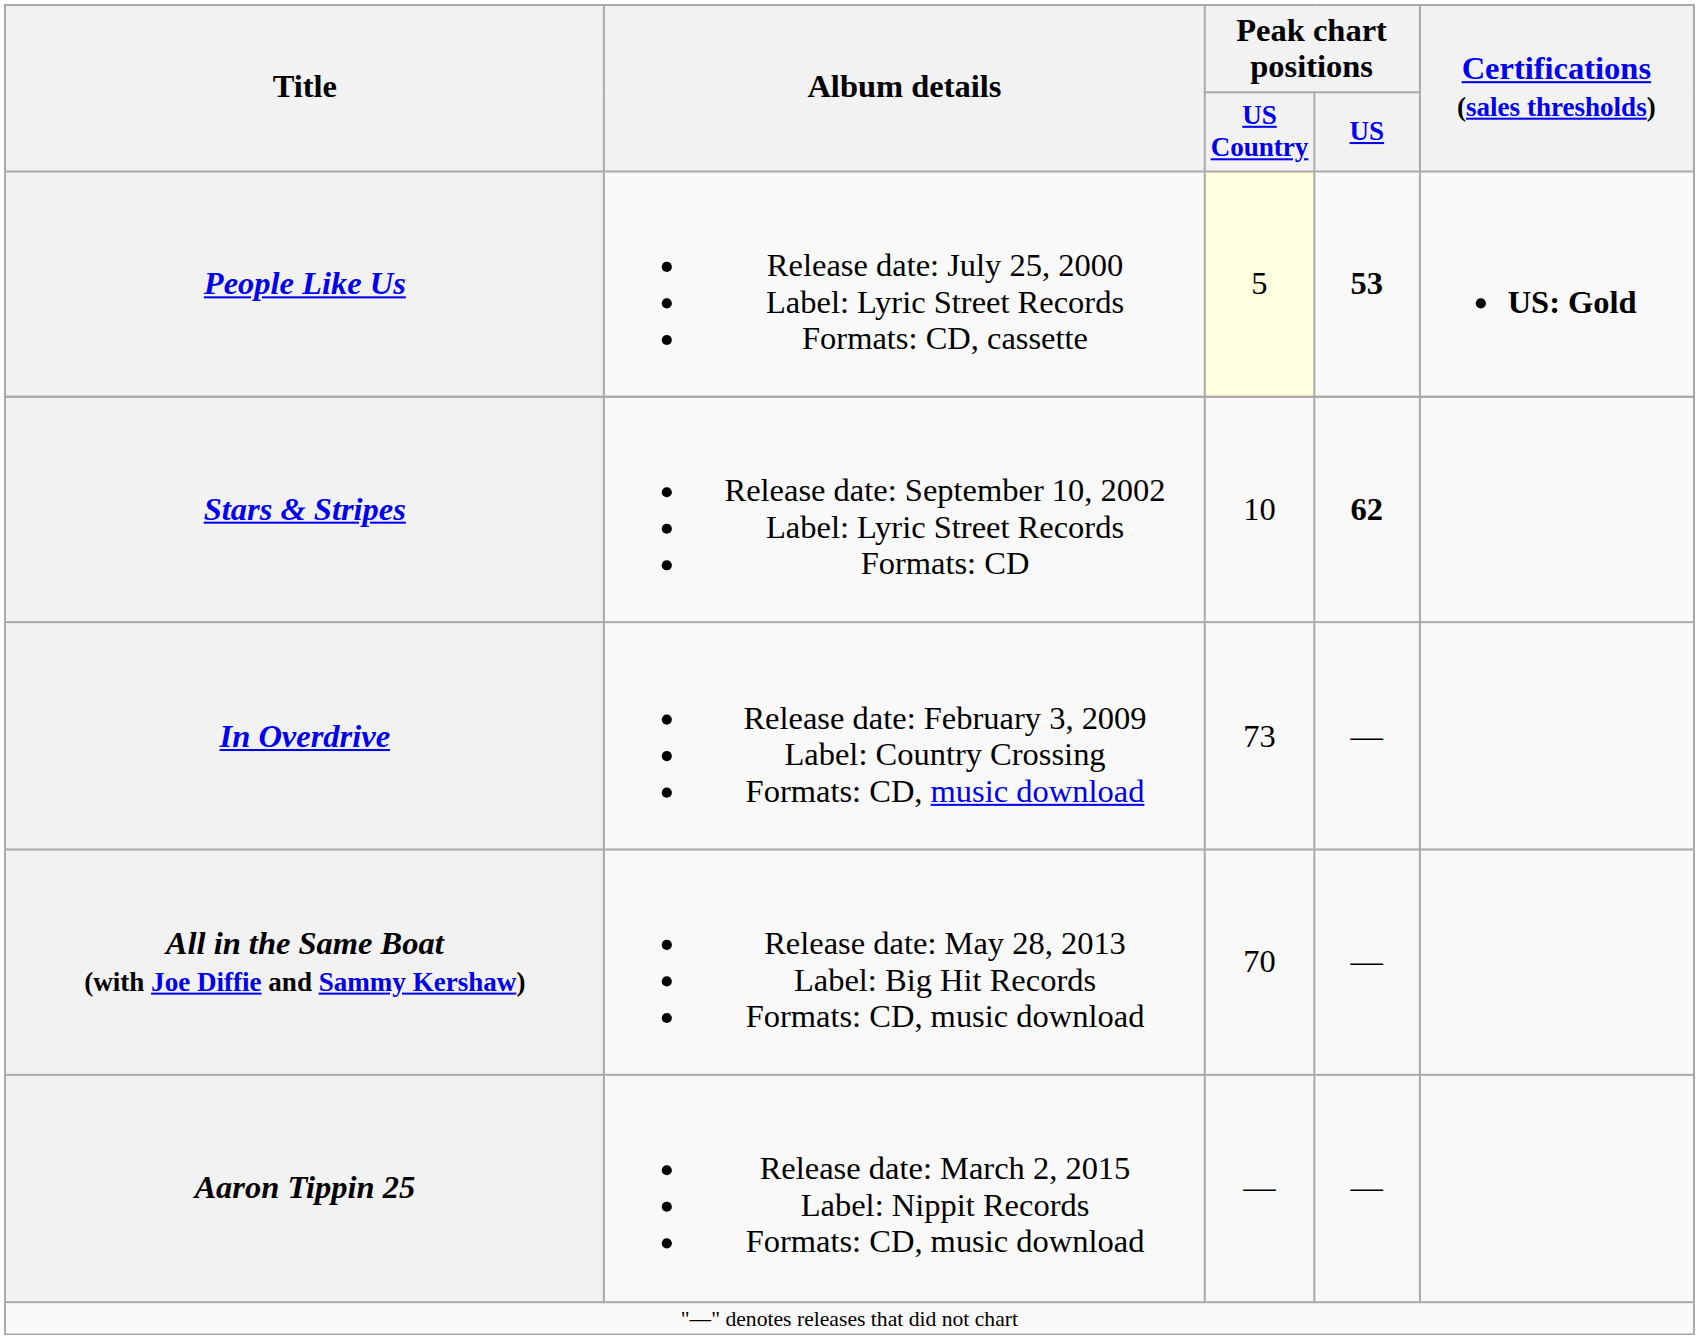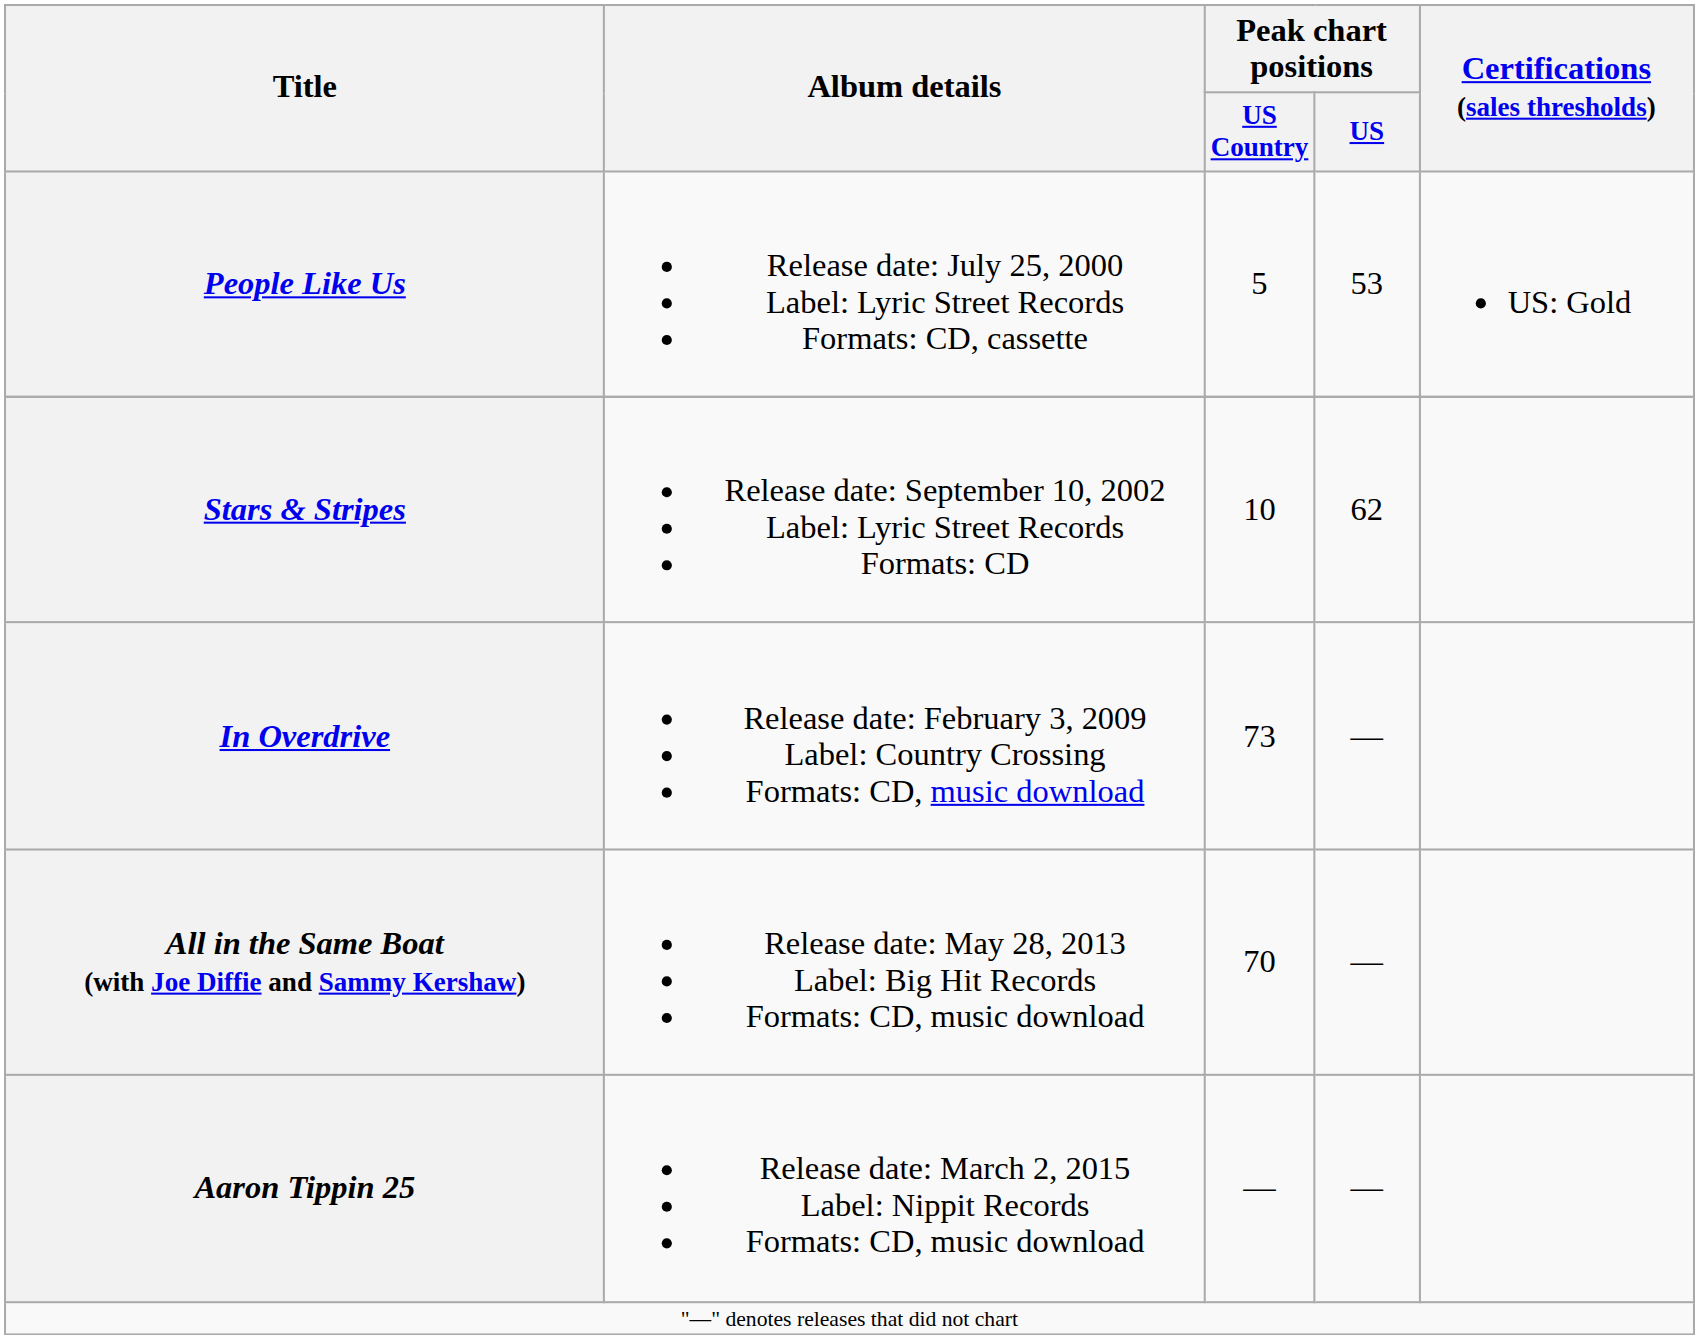(1259, 283) lightyellow background -> (1259, 283) no background
(1367, 283) bold -> (1367, 283) normal
(1556, 302) bold -> (1556, 302) normal
(1367, 509) bold -> (1367, 509) normal
